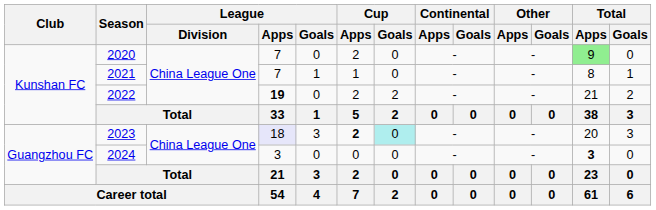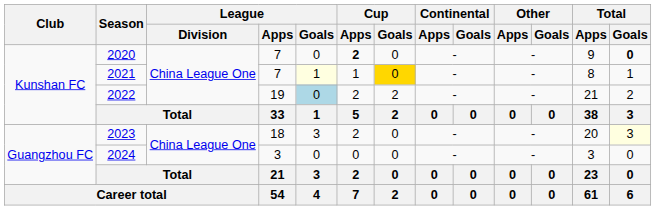(356, 54) normal -> (356, 54) bold
(591, 54) lightgreen background -> (591, 54) no background
(630, 54) normal -> (630, 54) bold
(317, 74) no background -> (317, 74) lightyellow background
(395, 74) no background -> (395, 74) gold background
(277, 94) bold -> (277, 94) normal
(317, 94) no background -> (317, 94) lightblue background
(277, 134) lavender background -> (277, 134) no background
(356, 134) bold -> (356, 134) normal
(395, 134) paleturquoise background -> (395, 134) no background
(630, 134) no background -> (630, 134) lightyellow background
(591, 154) bold -> (591, 154) normal
